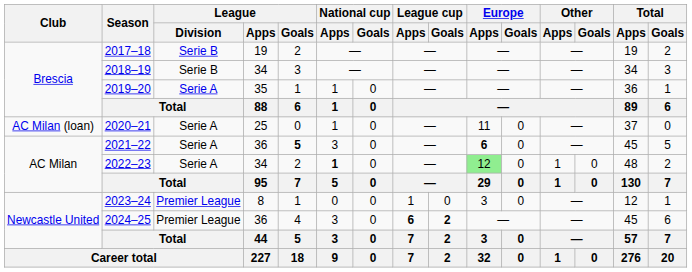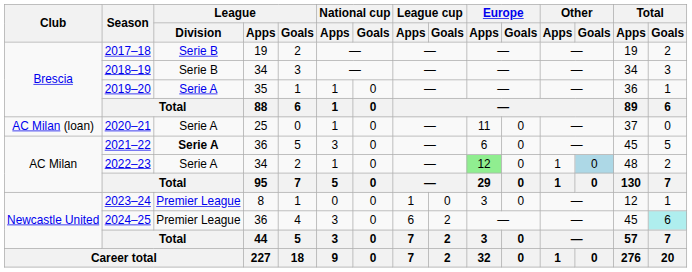(198, 145) normal -> (198, 145) bold
(297, 145) bold -> (297, 145) normal
(484, 145) bold -> (484, 145) normal
(335, 164) bold -> (335, 164) normal
(594, 164) no background -> (594, 164) lightblue background
(411, 220) bold -> (411, 220) normal
(447, 220) bold -> (447, 220) normal
(668, 220) no background -> (668, 220) paleturquoise background
